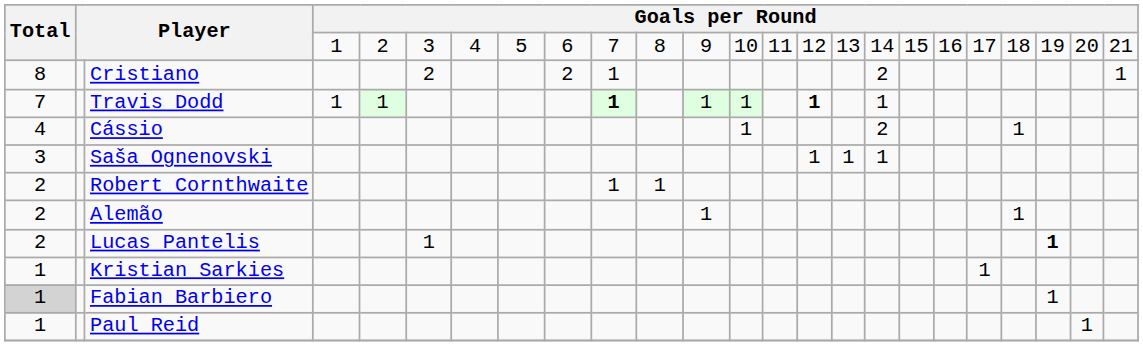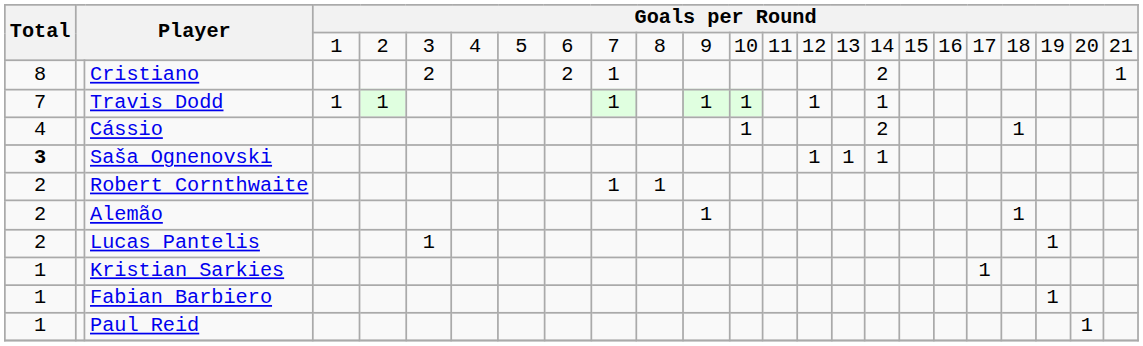(614, 102) bold -> (614, 102) normal
(814, 102) bold -> (814, 102) normal
(40, 158) normal -> (40, 158) bold
(1053, 242) bold -> (1053, 242) normal
(40, 298) lightgrey background -> (40, 298) no background
